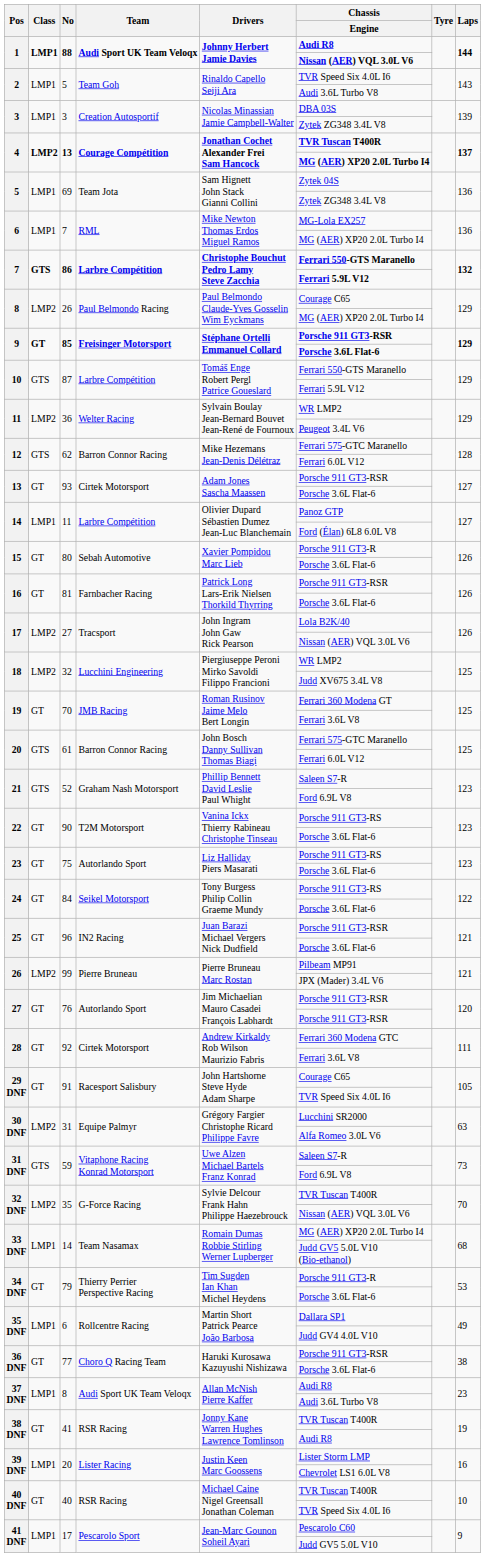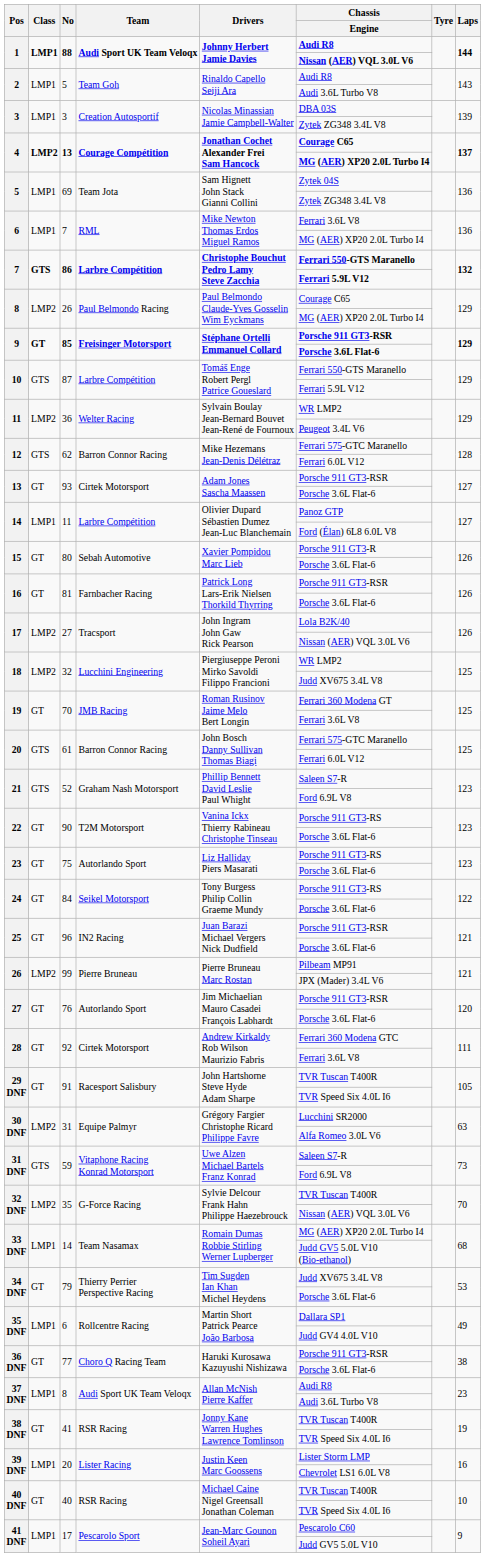(345, 76) TVR Speed Six 4.0L I6 -> (315, 76) Audi R8
(340, 142) TVR Tuscan T400R -> (326, 142) Courage C65
(332, 220) MG-Lola EX257 -> (329, 220) Ferrari 3.6L V8
(343, 1019) Porsche 911 GT3-RSR -> (337, 1019) Porsche 3.6L Flat-6
(324, 1077) Courage C65 -> (338, 1077) TVR Tuscan T400R
(337, 1277) Porsche 911 GT3-R -> (341, 1277) Judd XV675 3.4L V8
(315, 1439) Audi R8 -> (345, 1439) TVR Speed Six 4.0L I6
